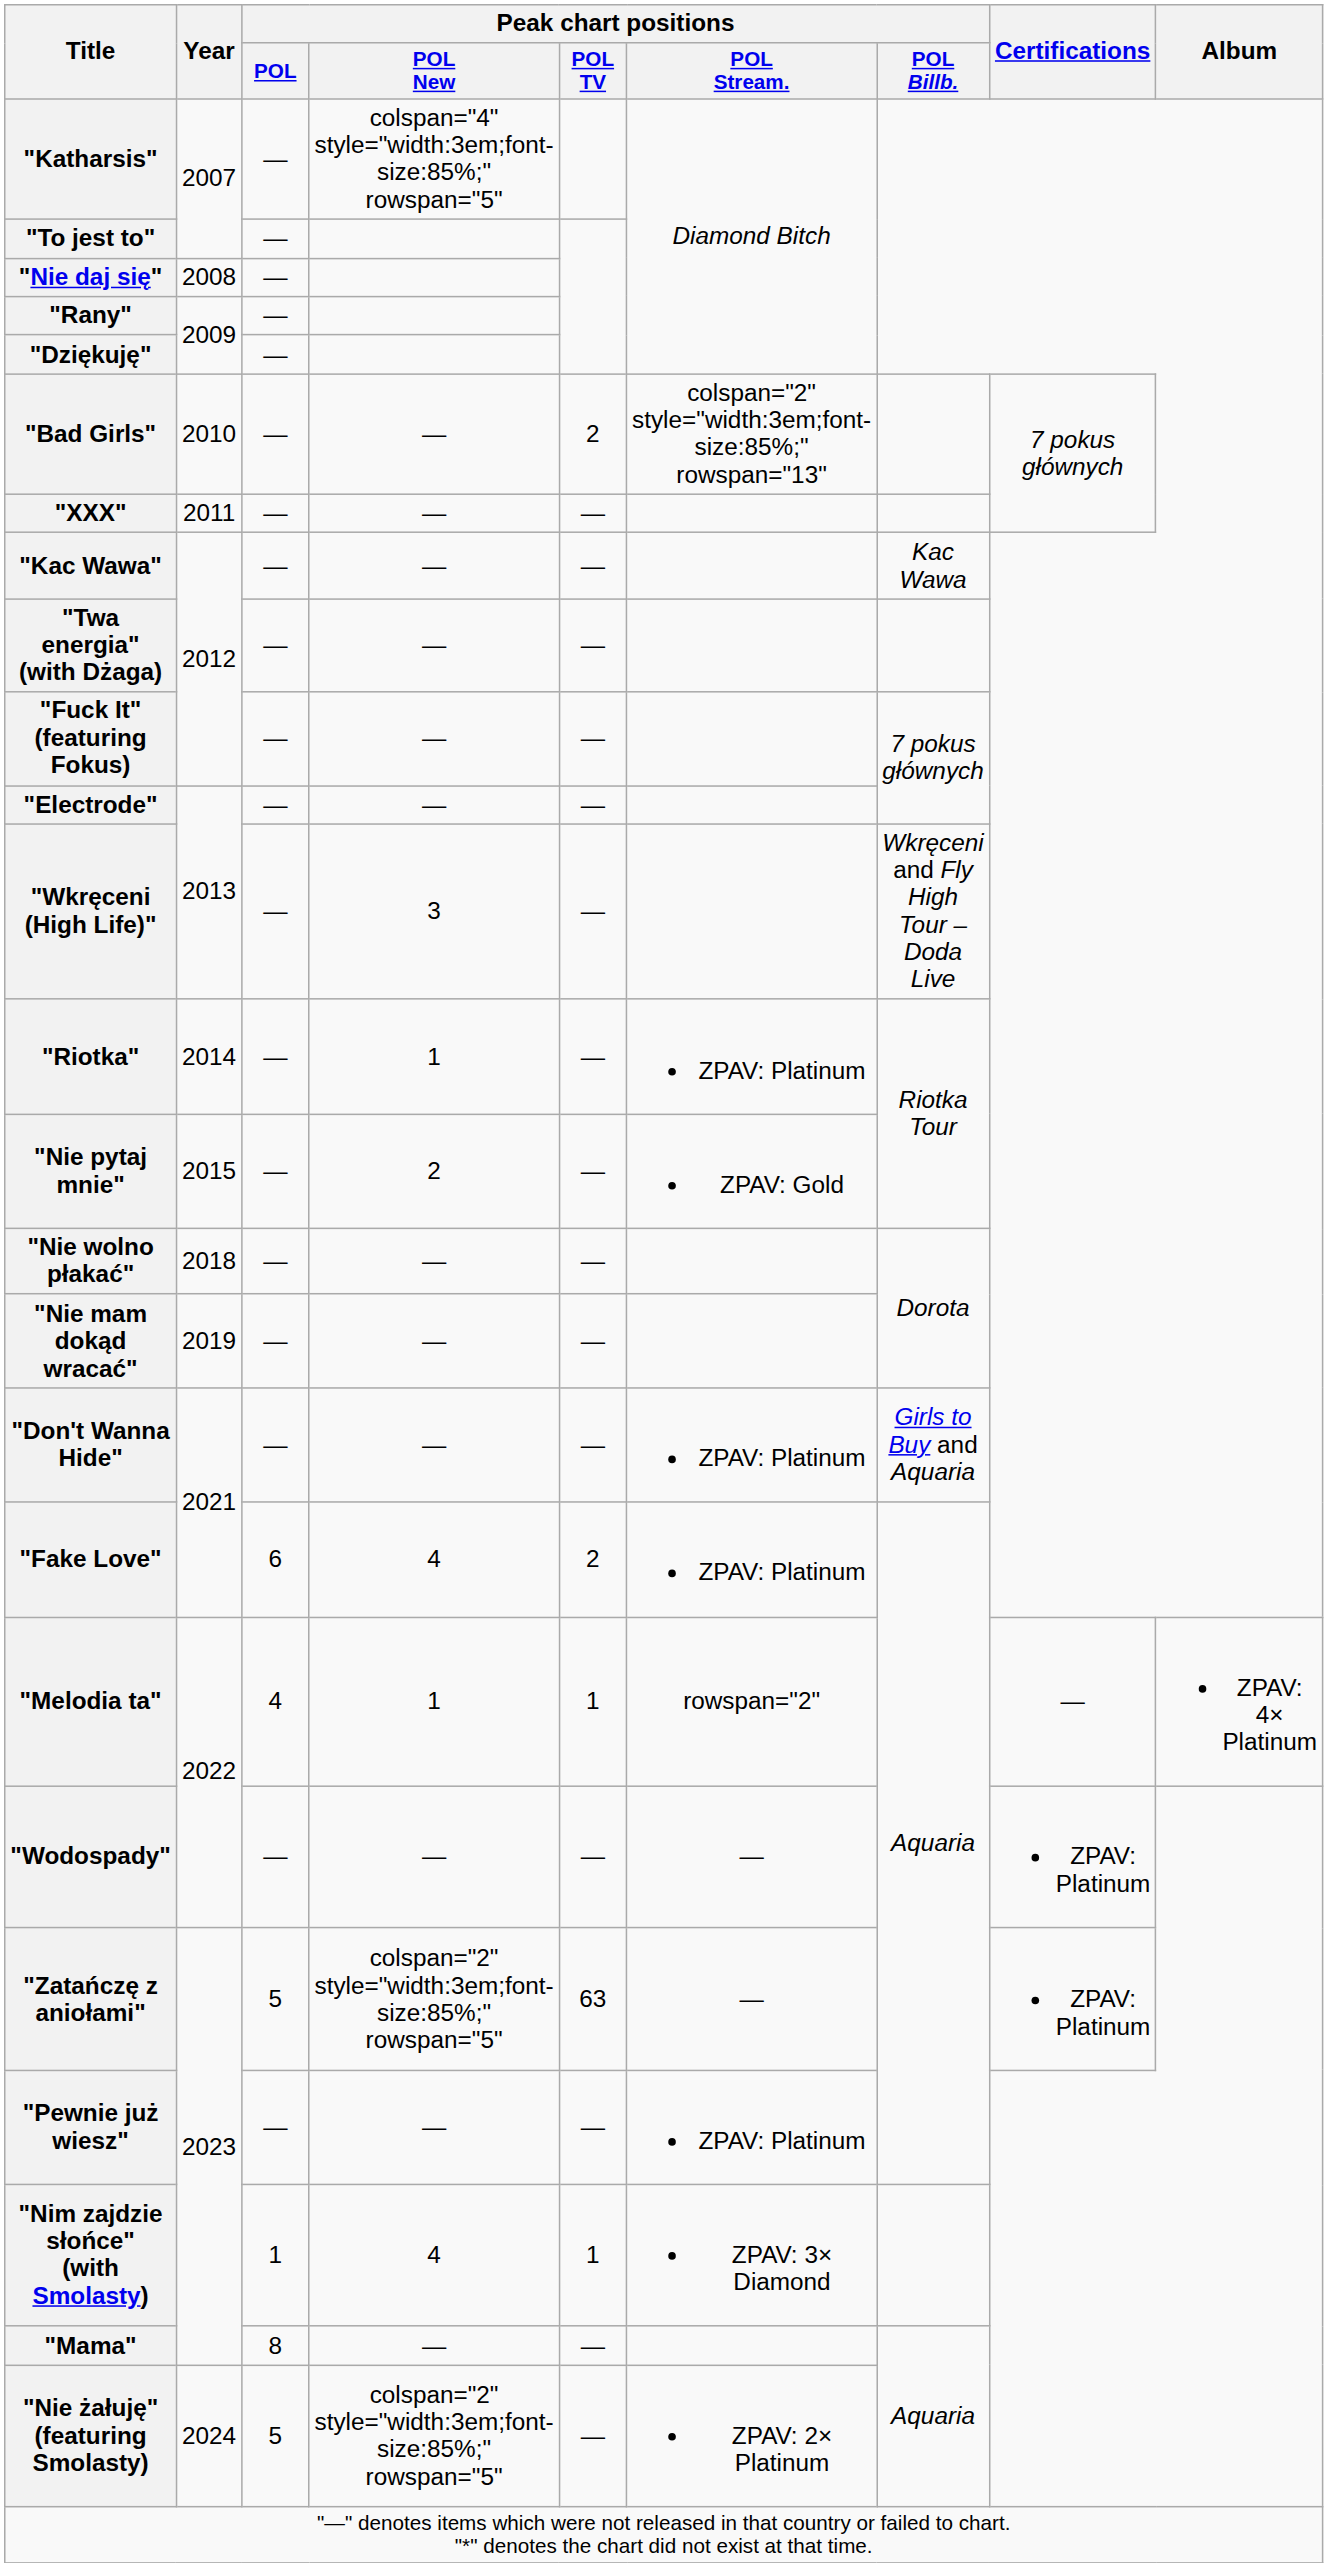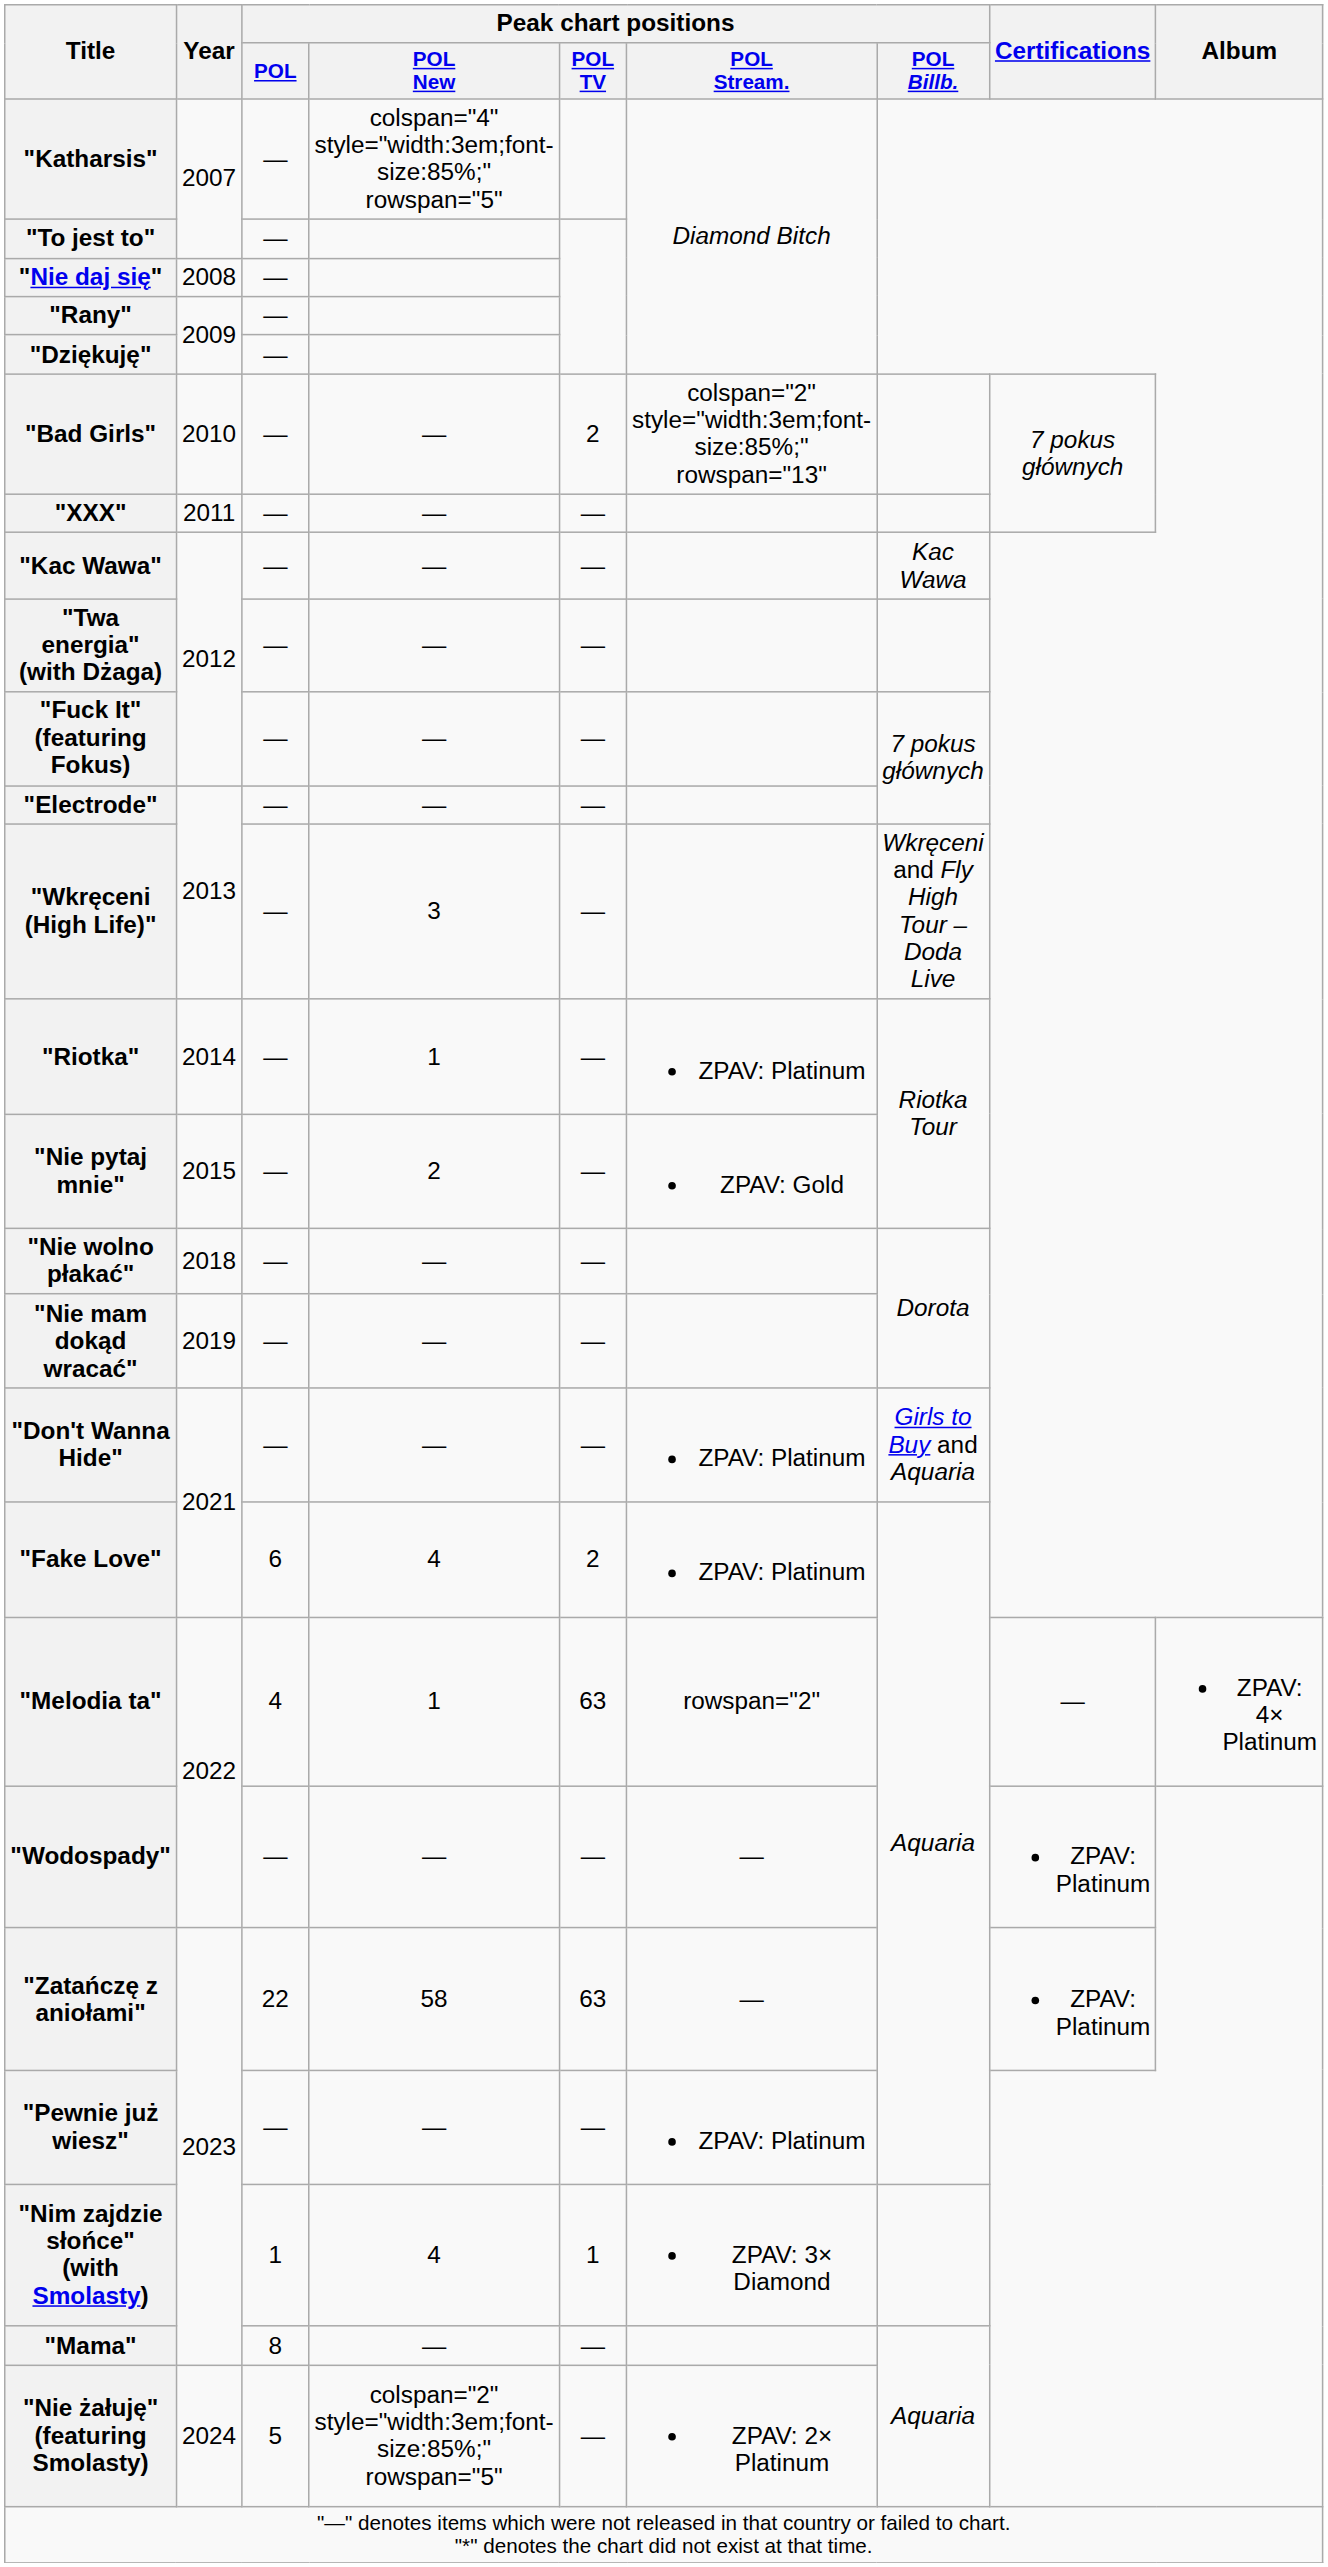(593, 1701) 1 -> (593, 1701) 63
(275, 1998) 5 -> (275, 1998) 22
(434, 1998) colspan="2" style="width:3em;font-size:85%;" rowspan="5" -> (434, 1998) 58
